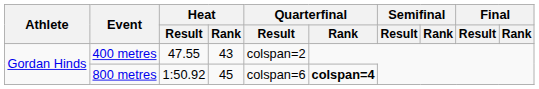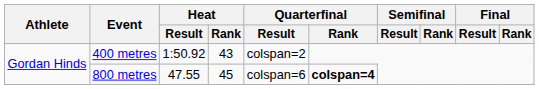(184, 54) 47.55 -> (184, 54) 1:50.92
(184, 75) 1:50.92 -> (184, 75) 47.55
